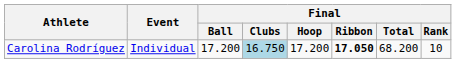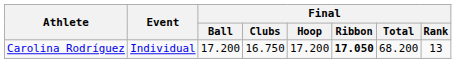(265, 49) lightblue background -> (265, 49) no background
(436, 49) 10 -> (436, 49) 13
